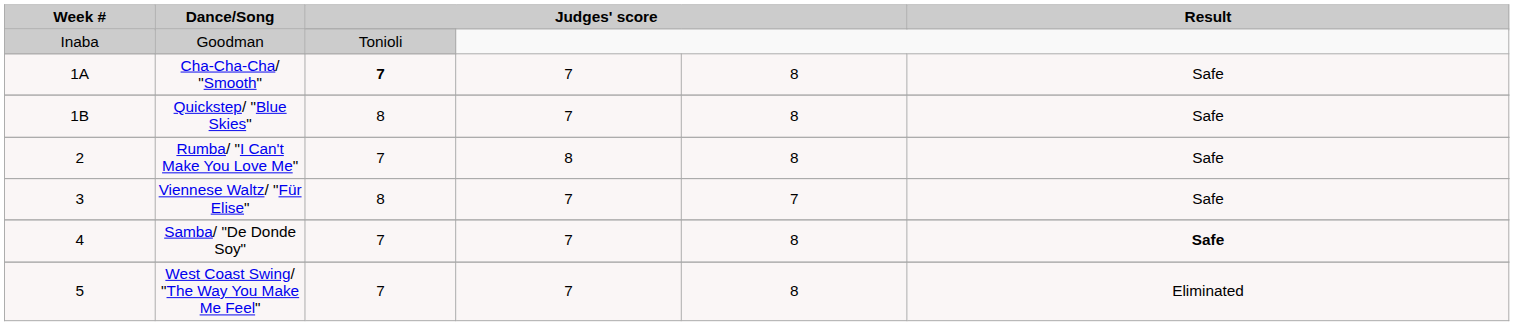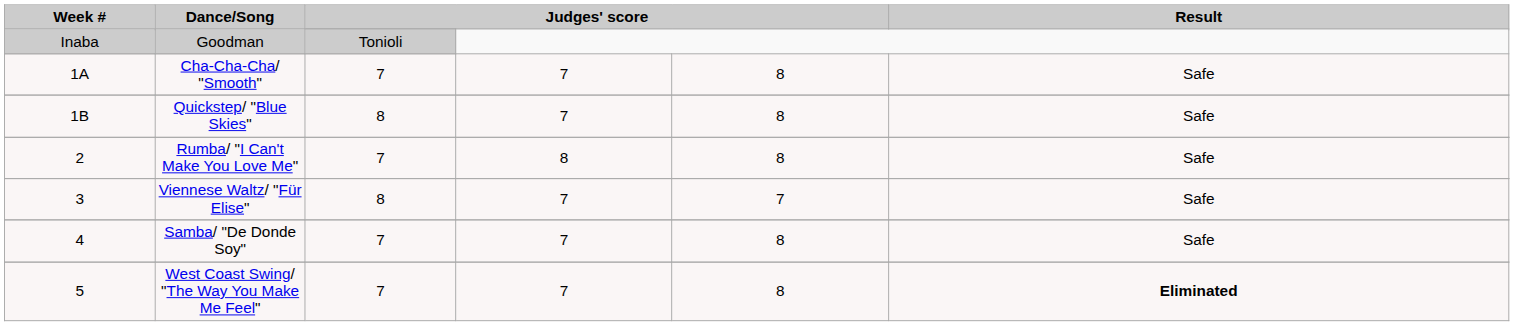(381, 74) bold -> (381, 74) normal
(1208, 240) bold -> (1199, 240) normal
(1208, 291) normal -> (1199, 291) bold
